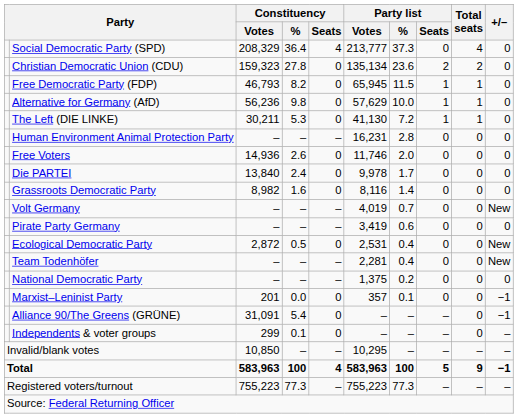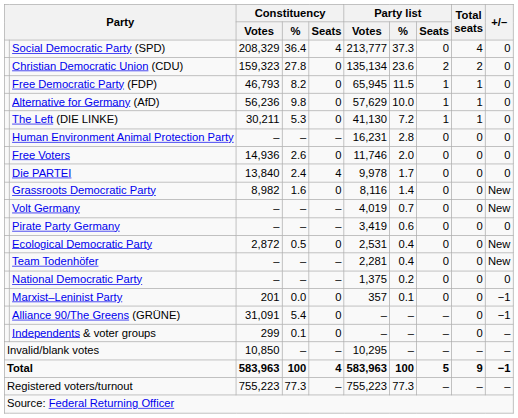(338, 173) 0 -> (338, 173) 4
(507, 191) 0 -> (499, 191) New
